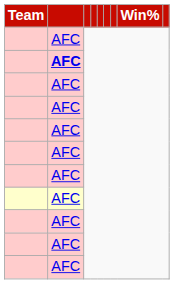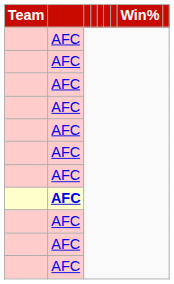(66, 61) bold -> (66, 61) normal
(66, 198) normal -> (66, 198) bold
